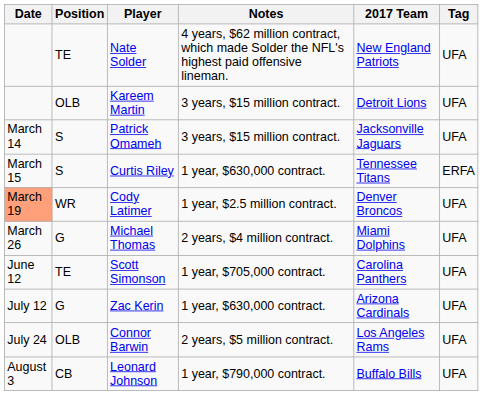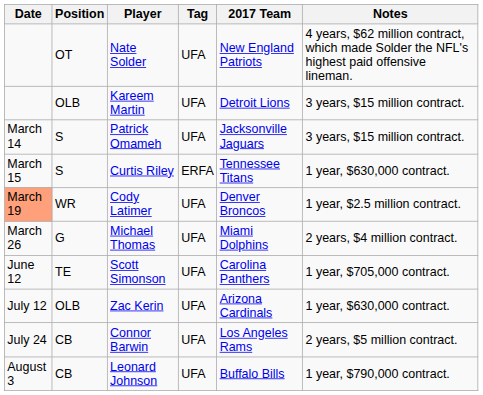columns swapped: (459, 14) <-> (266, 14)
(63, 55) TE -> (64, 55) OT
(60, 306) G -> (68, 306) OLB
(68, 339) OLB -> (64, 339) CB
